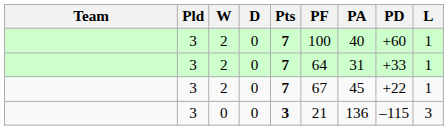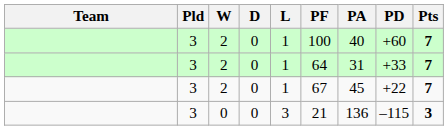columns swapped: (428, 16) <-> (285, 16)
